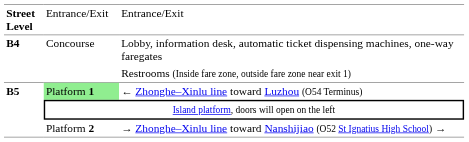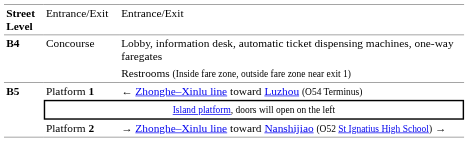(70, 91) lightgreen background -> (70, 91) no background
